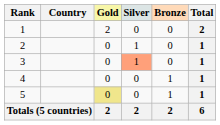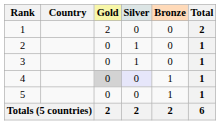(136, 62) lightsalmon background -> (136, 62) no background
(108, 78) no background -> (108, 78) lightgrey background
(136, 78) no background -> (136, 78) lavender background
(108, 95) khaki background -> (108, 95) no background
